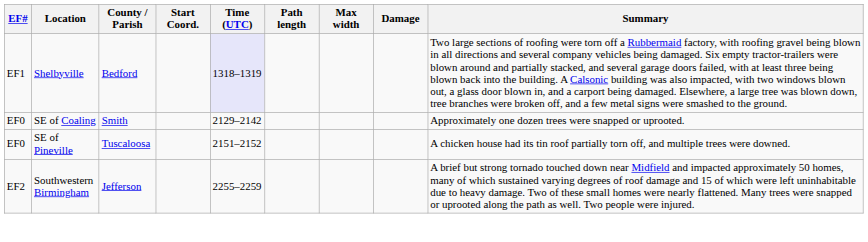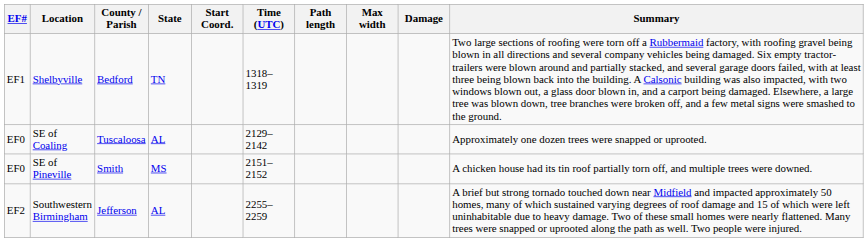+ column: (170, 19)
(237, 73) lavender background -> (259, 79) no background
(115, 121) Smith -> (121, 139) Tuscaloosa
(126, 144) Tuscaloosa -> (110, 168) Smith
